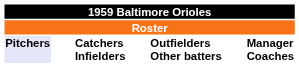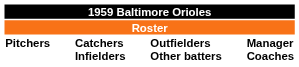(28, 43) lavender background -> (28, 43) no background
